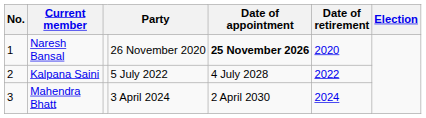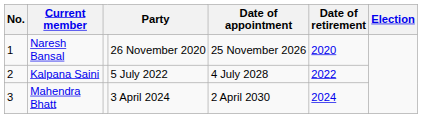(260, 50) bold -> (259, 50) normal
